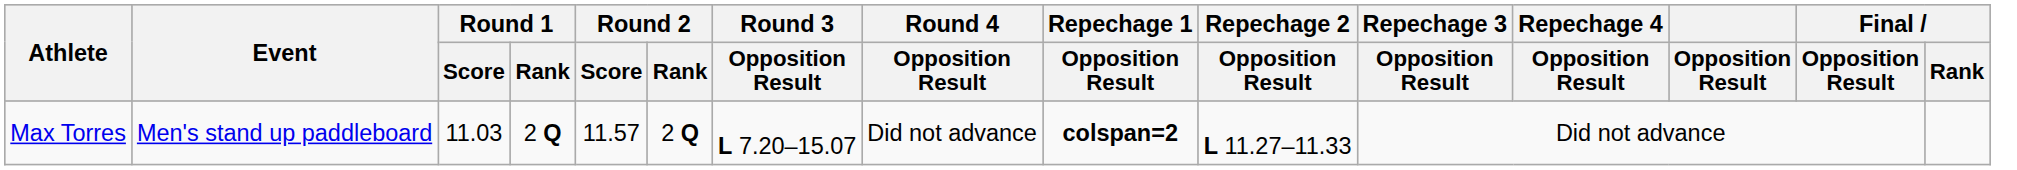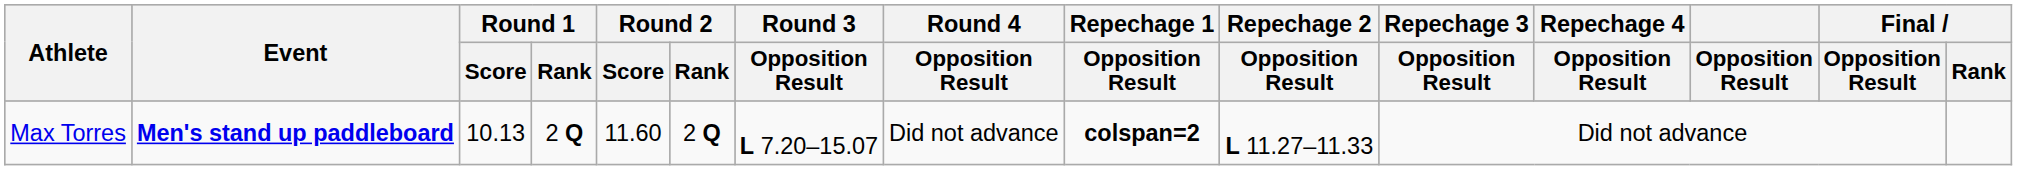(285, 133) normal -> (295, 133) bold
(474, 133) 11.03 -> (496, 133) 10.13
(611, 133) 11.57 -> (633, 133) 11.60
